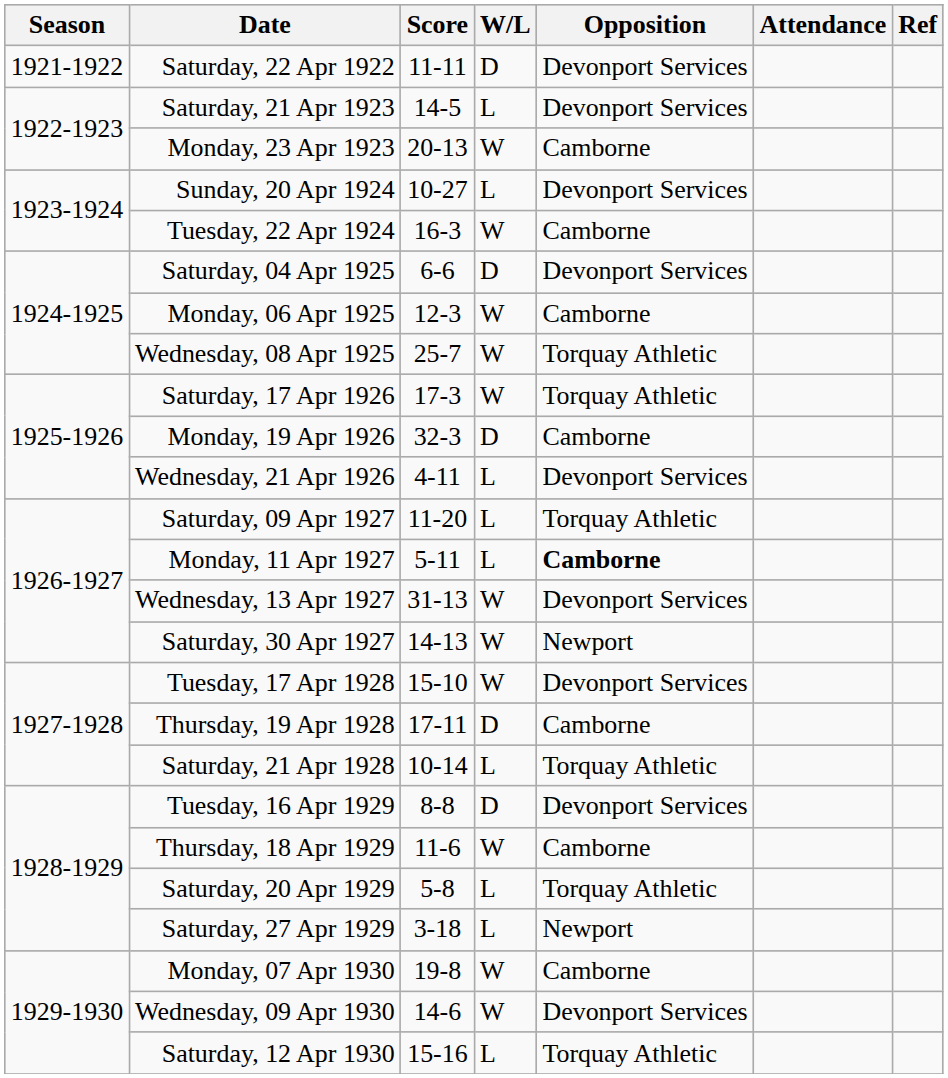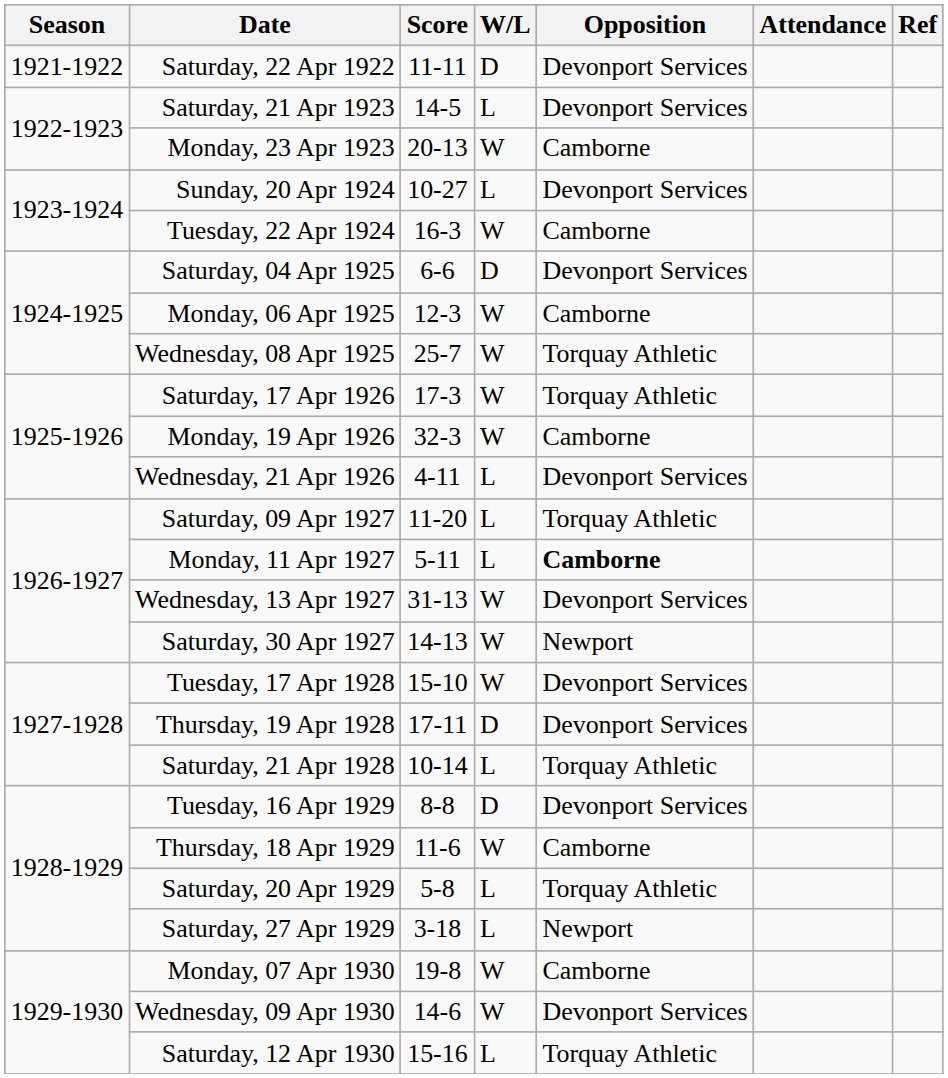(489, 436) D -> (492, 436) W
(596, 723) Camborne -> (645, 723) Devonport Services
